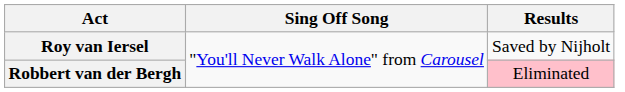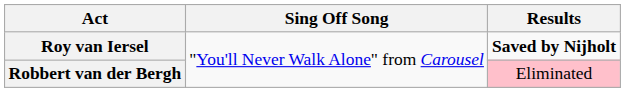(551, 45) normal -> (554, 45) bold
